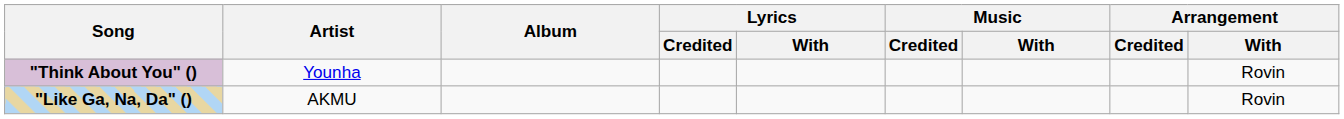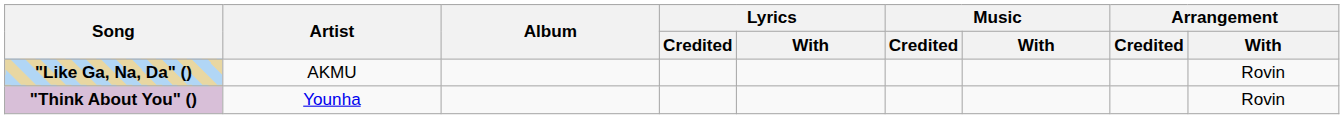rows swapped: (113, 72) <-> (113, 99)
